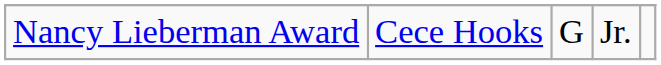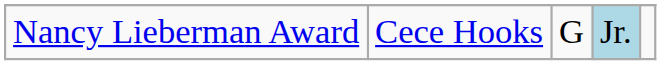(616, 31) no background -> (616, 31) lightblue background
